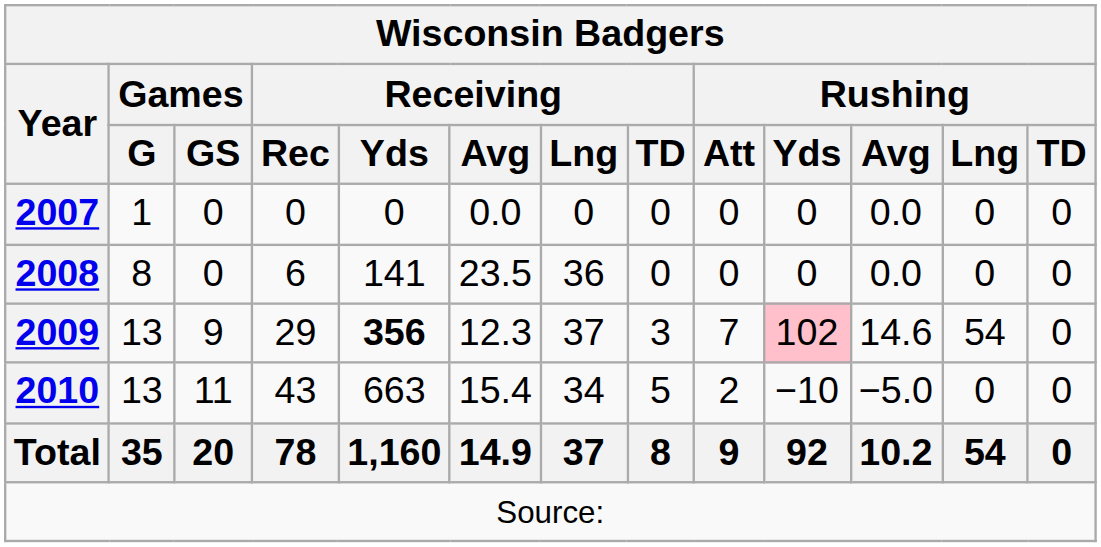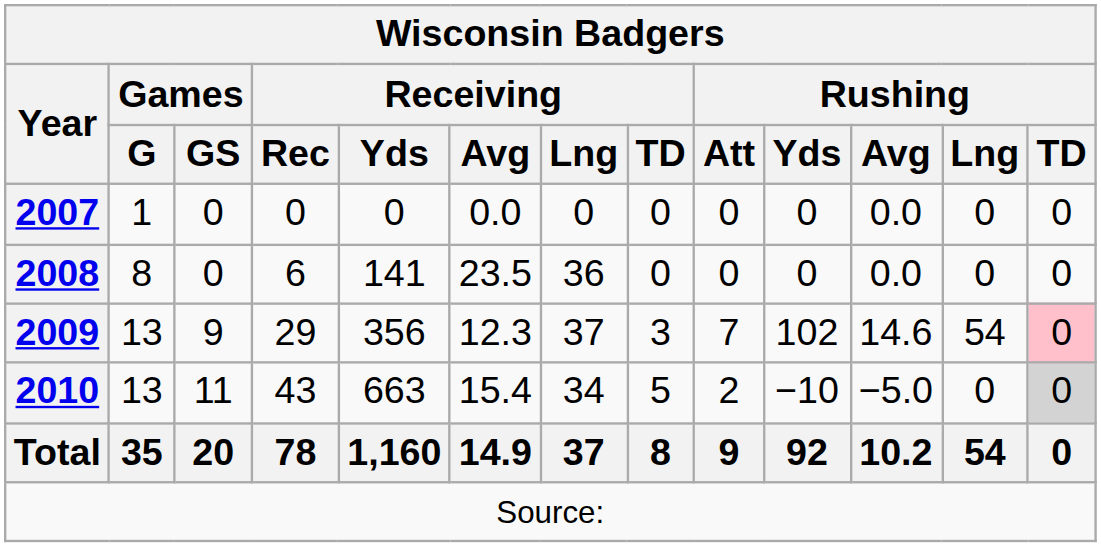(394, 332) bold -> (394, 332) normal
(807, 332) pink background -> (807, 332) no background
(1062, 332) no background -> (1062, 332) pink background
(1062, 392) no background -> (1062, 392) lightgrey background
